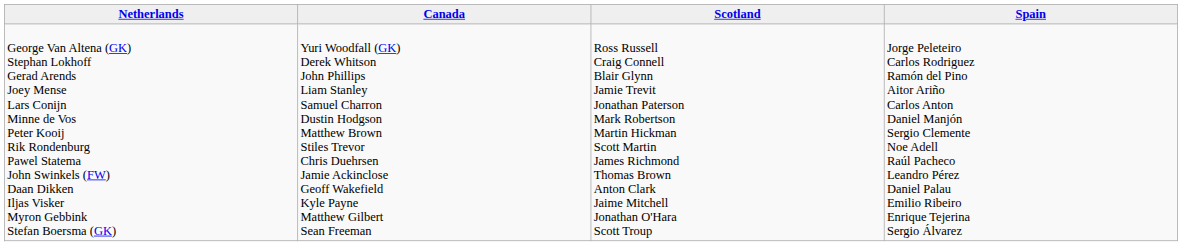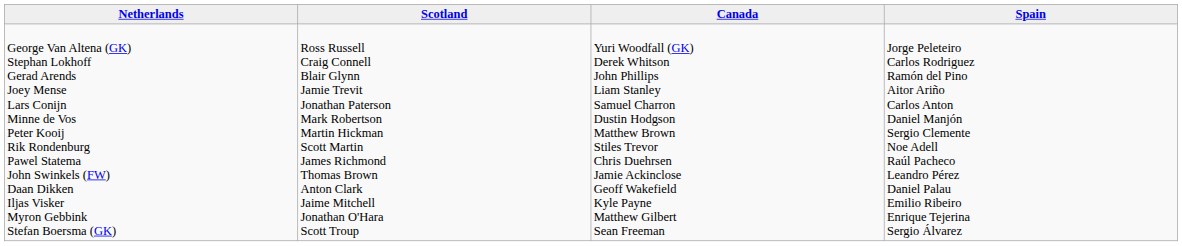columns swapped: (737, 14) <-> (444, 14)
